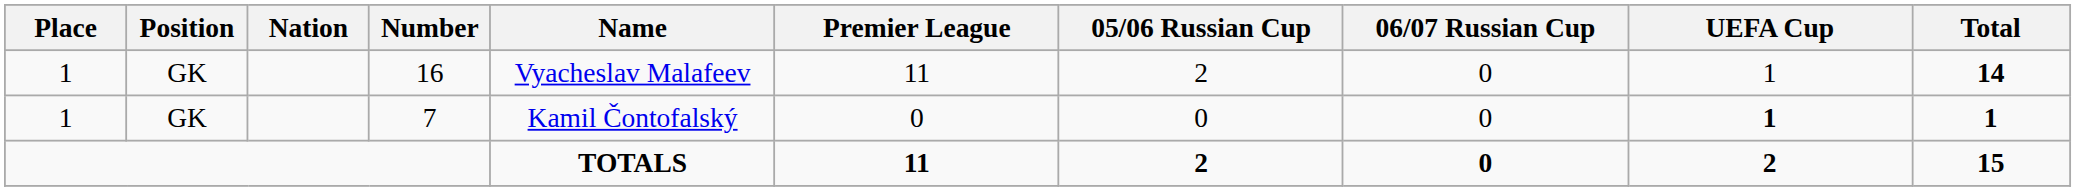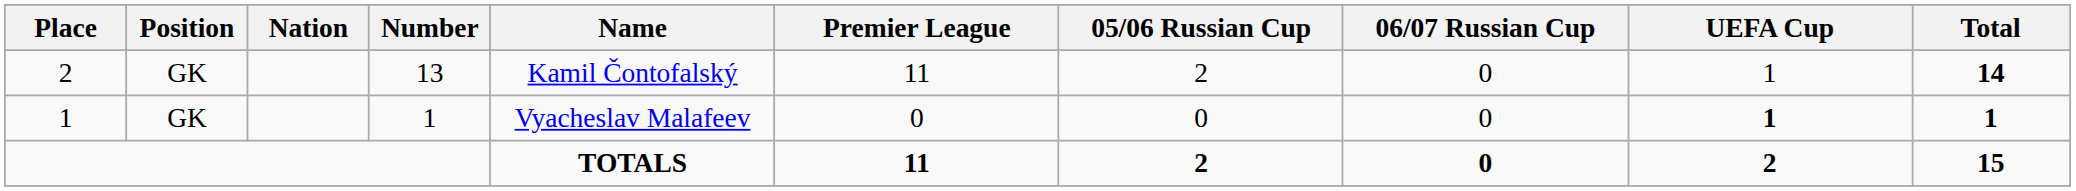(66, 72) 1 -> (66, 72) 2
(430, 72) 16 -> (430, 72) 13
(633, 72) Vyacheslav Malafeev -> (633, 72) Kamil Čontofalský
(430, 118) 7 -> (430, 118) 1
(633, 118) Kamil Čontofalský -> (633, 118) Vyacheslav Malafeev
